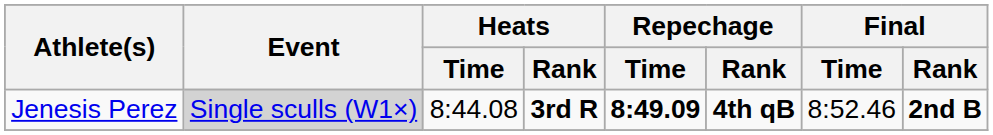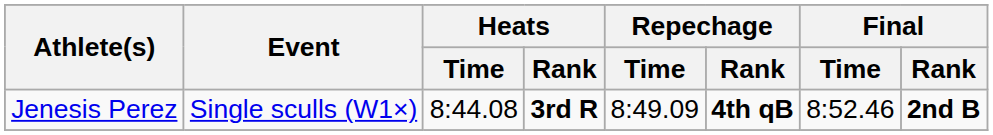(304, 110) lightgrey background -> (304, 110) no background
(655, 110) bold -> (655, 110) normal
